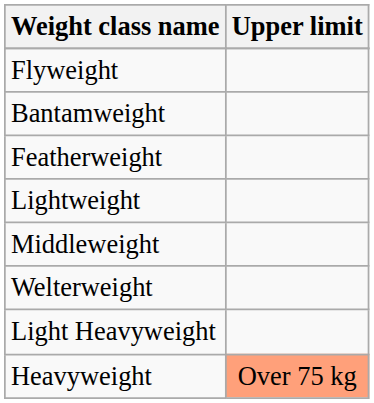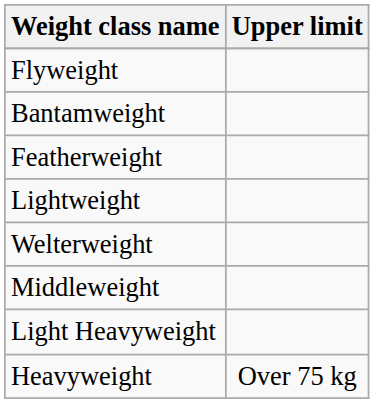rows swapped: (82, 288) <-> (85, 244)
(297, 375) lightsalmon background -> (297, 375) no background
